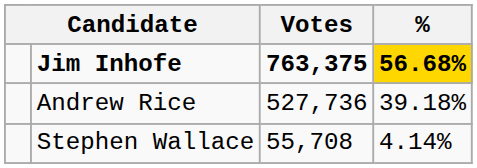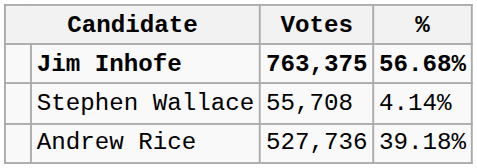(423, 64) gold background -> (423, 64) no background
rows swapped: (117, 103) <-> (146, 143)
